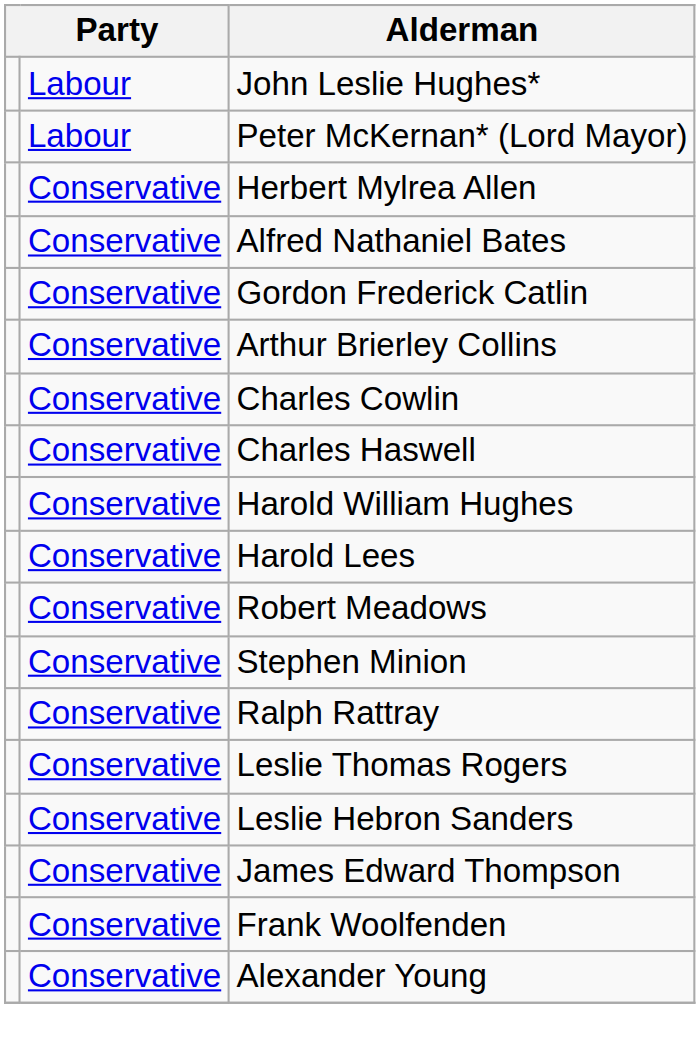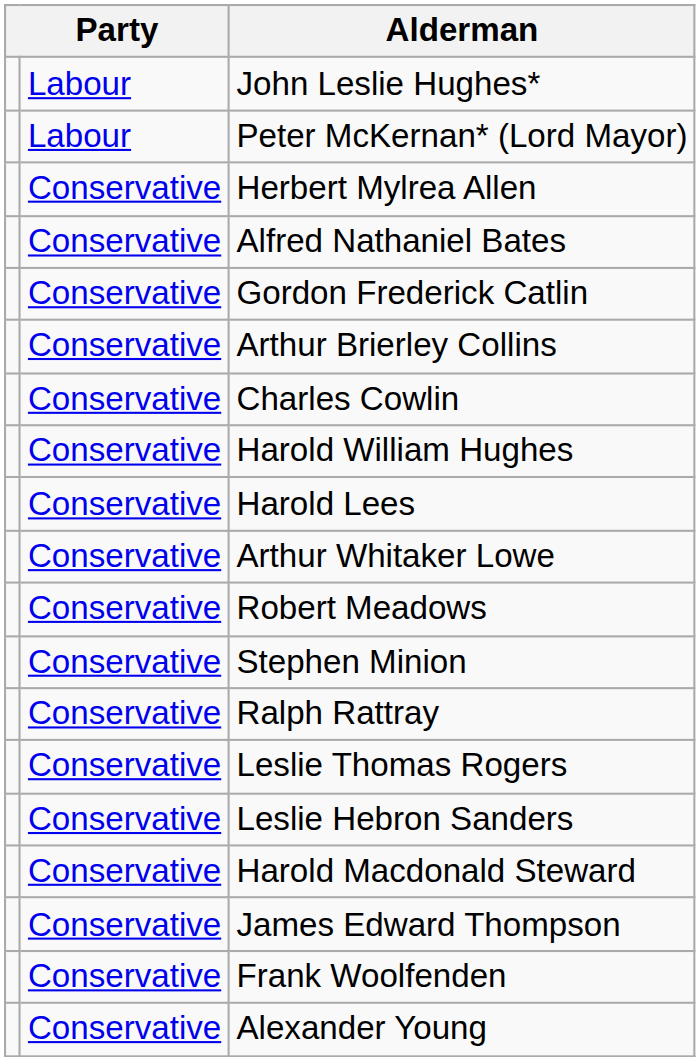- row: (356, 450)
+ row: (396, 556)
+ row: (436, 871)
